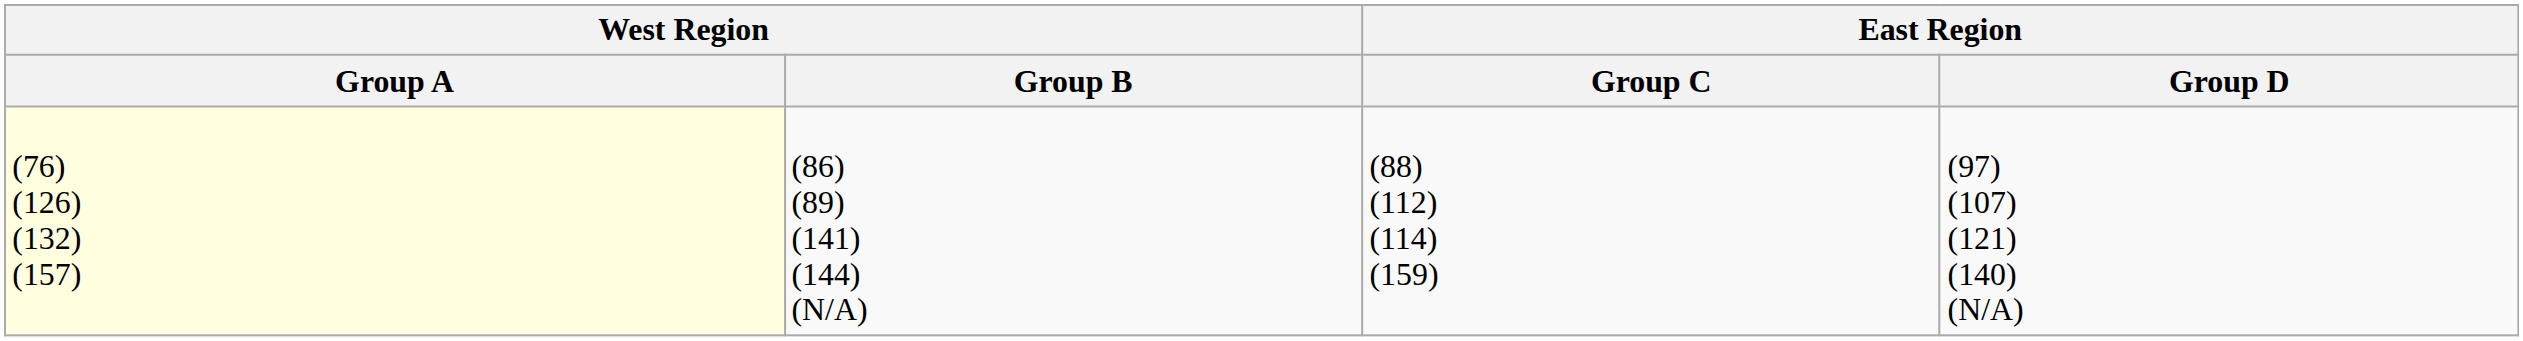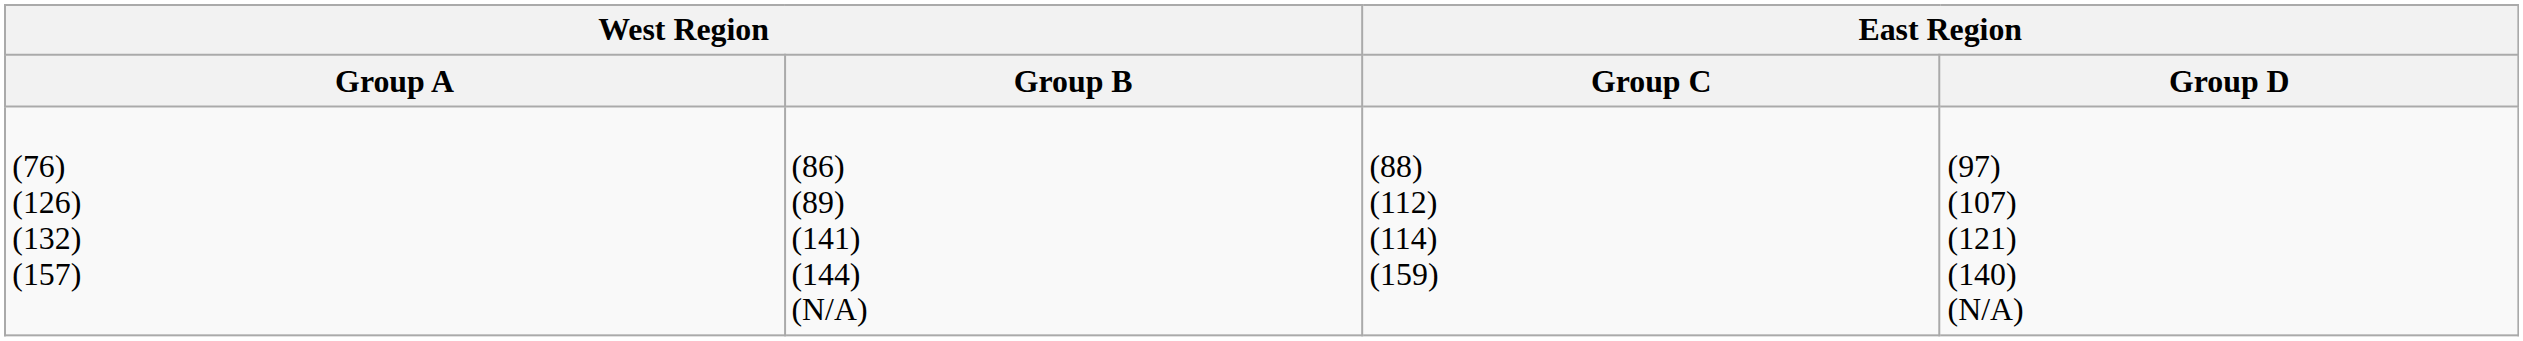(47, 220) lightyellow background -> (47, 220) no background
